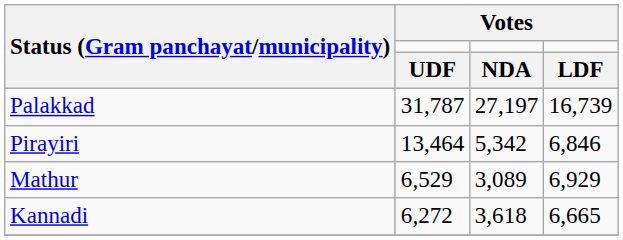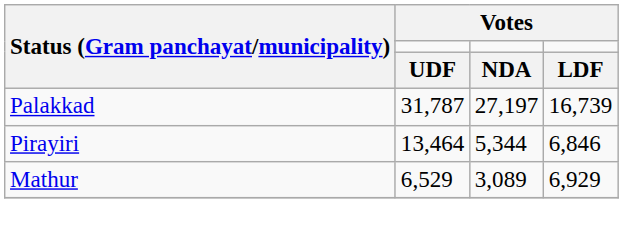(501, 143) 5,342 -> (501, 143) 5,344
- row: (49, 216)
